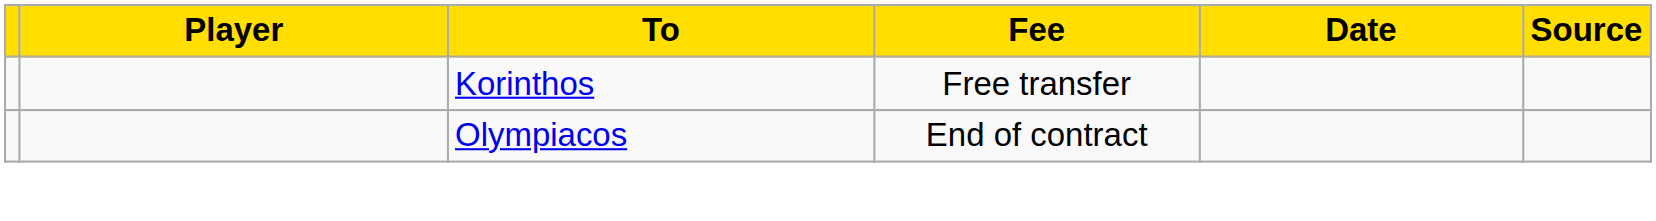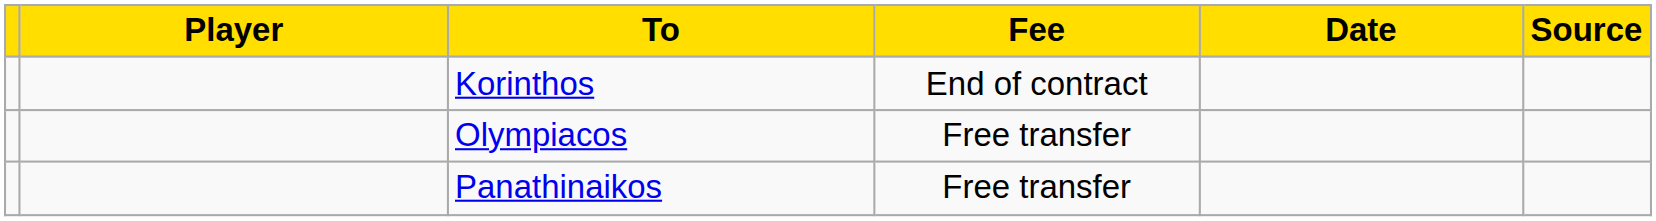(1037, 82) Free transfer -> (1037, 82) End of contract
(1037, 135) End of contract -> (1037, 135) Free transfer
+ row: (559, 187)
